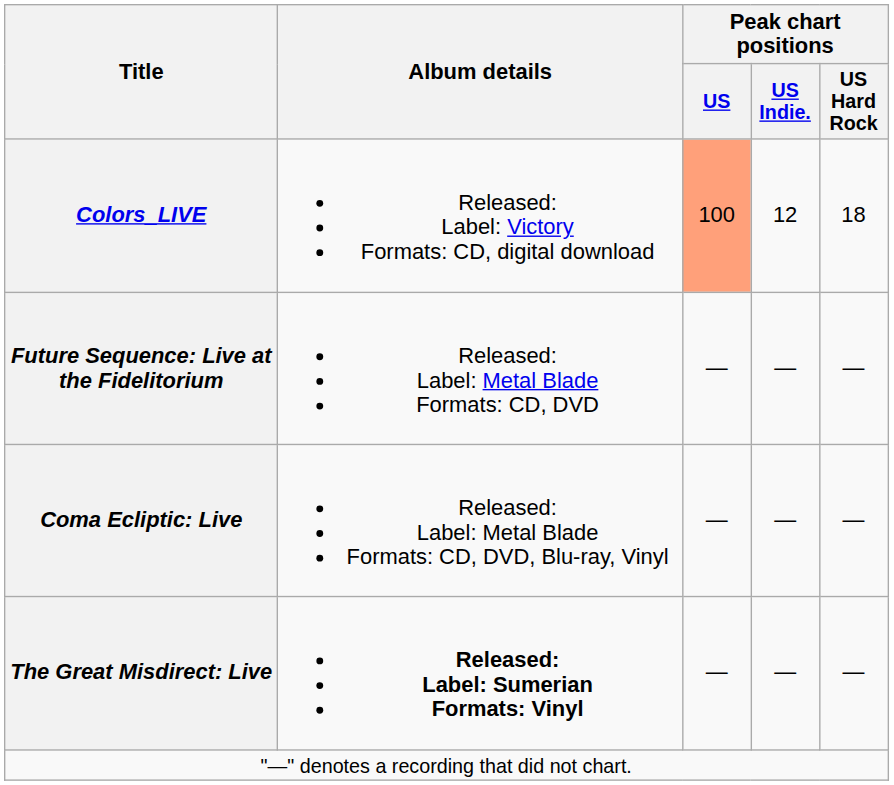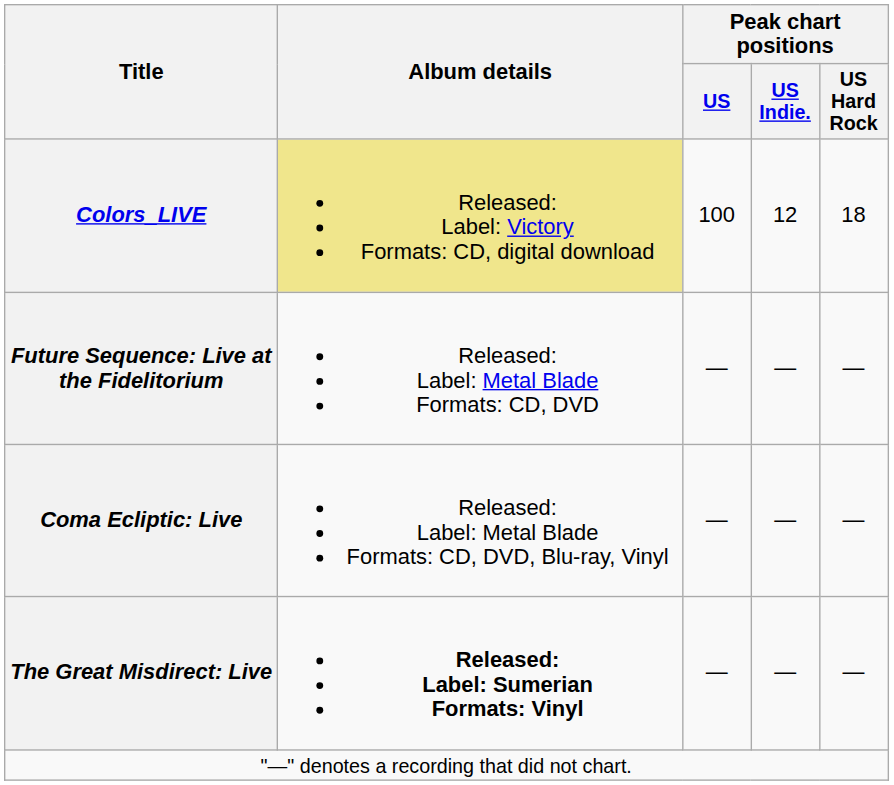(480, 228) no background -> (480, 228) khaki background
(717, 215) lightsalmon background -> (717, 215) no background
